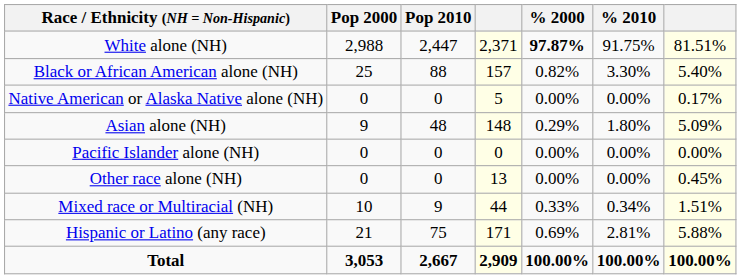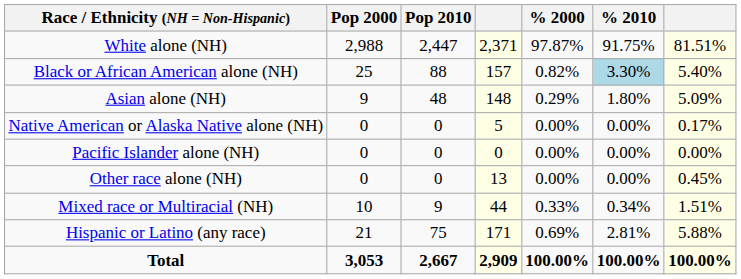(557, 44) bold -> (557, 44) normal
(629, 71) no background -> (629, 71) lightblue background
rows swapped: (166, 98) <-> (166, 125)
